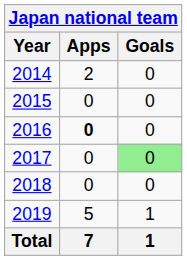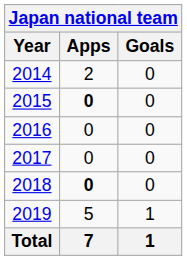(89, 102) normal -> (89, 102) bold
(89, 130) bold -> (89, 130) normal
(150, 158) lightgreen background -> (150, 158) no background
(89, 185) normal -> (89, 185) bold
